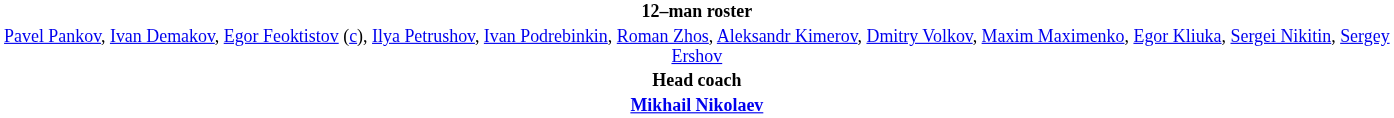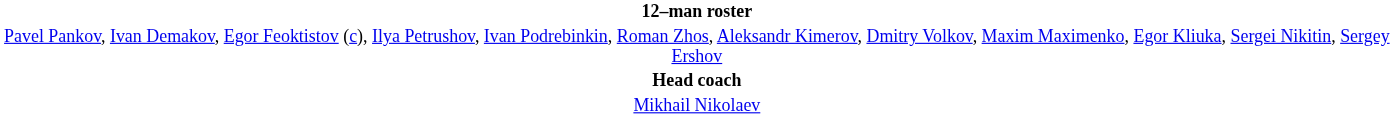(697, 105) bold -> (697, 105) normal
